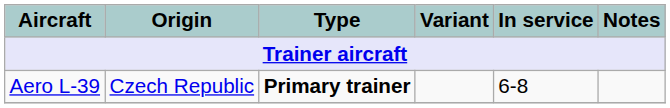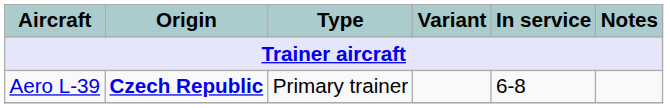(182, 86) normal -> (186, 86) bold
(337, 86) bold -> (340, 86) normal
